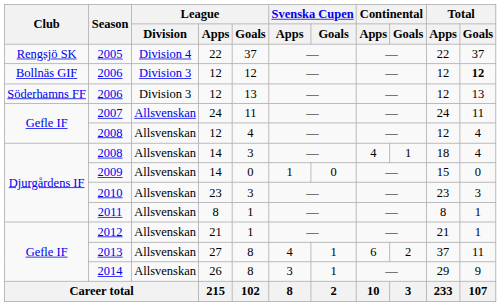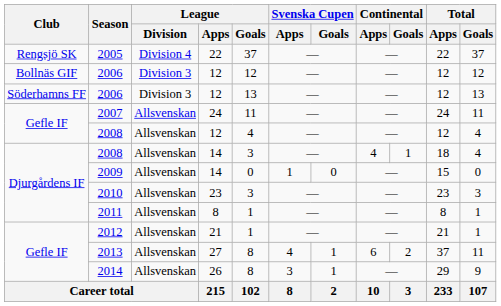(478, 73) bold -> (478, 73) normal
